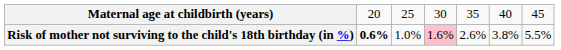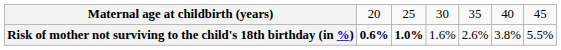(408, 34) normal -> (409, 34) bold
(440, 34) pink background -> (442, 34) no background
